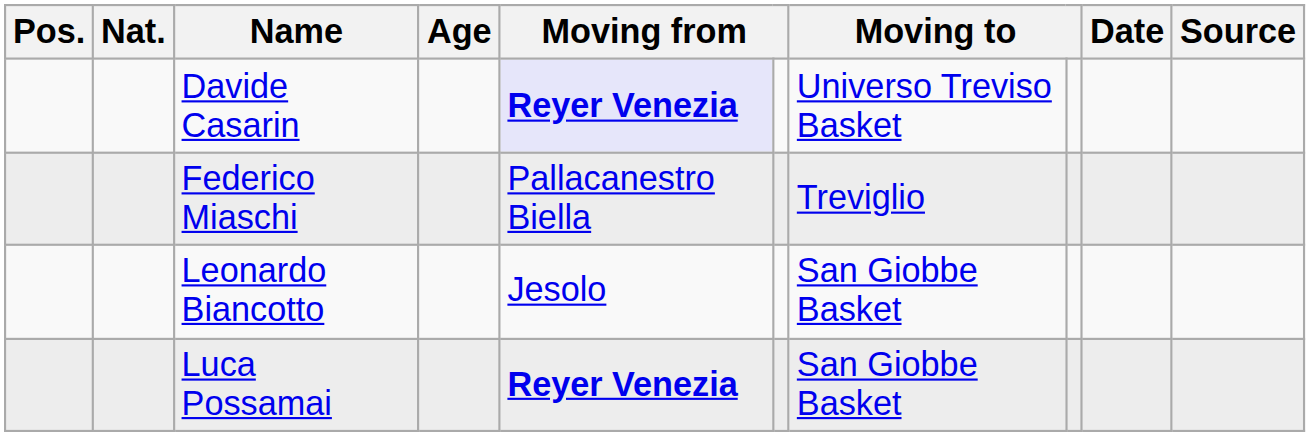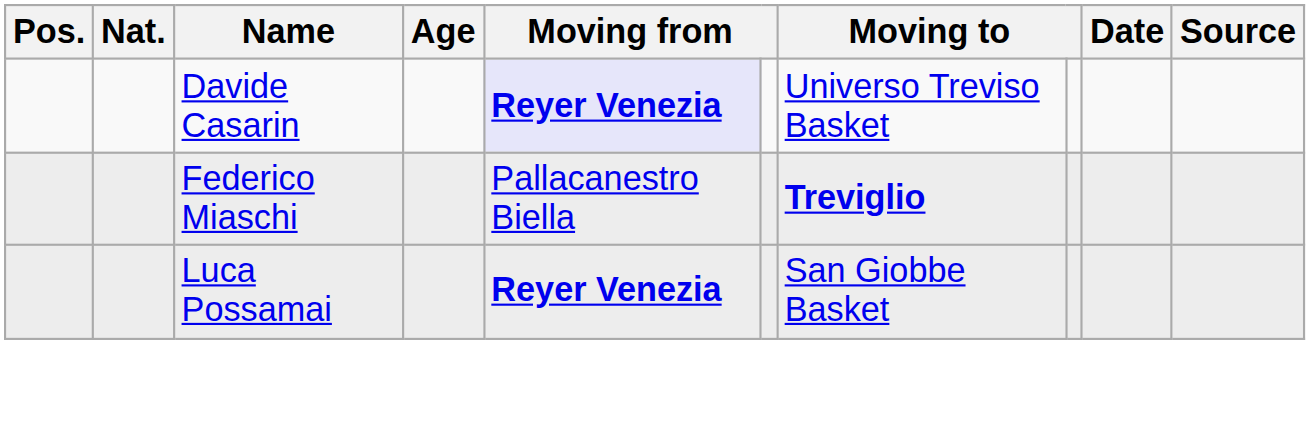(861, 198) normal -> (855, 198) bold
- row: (254, 290)
